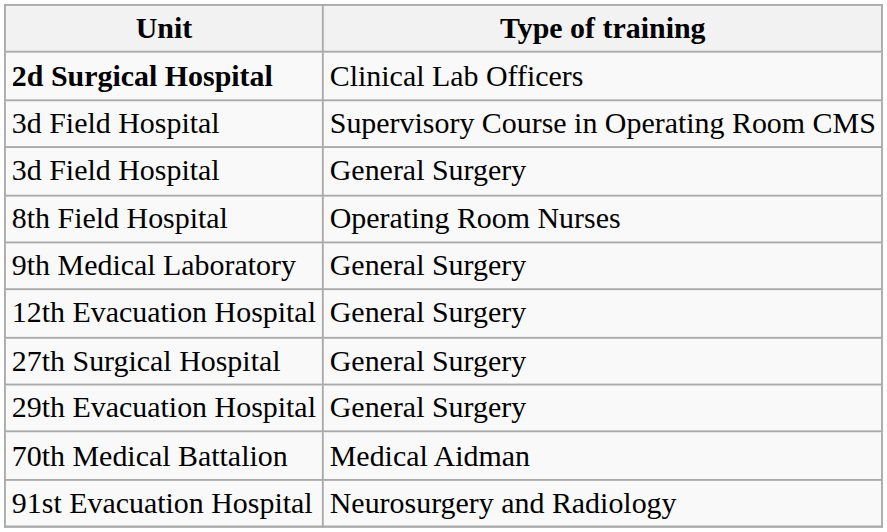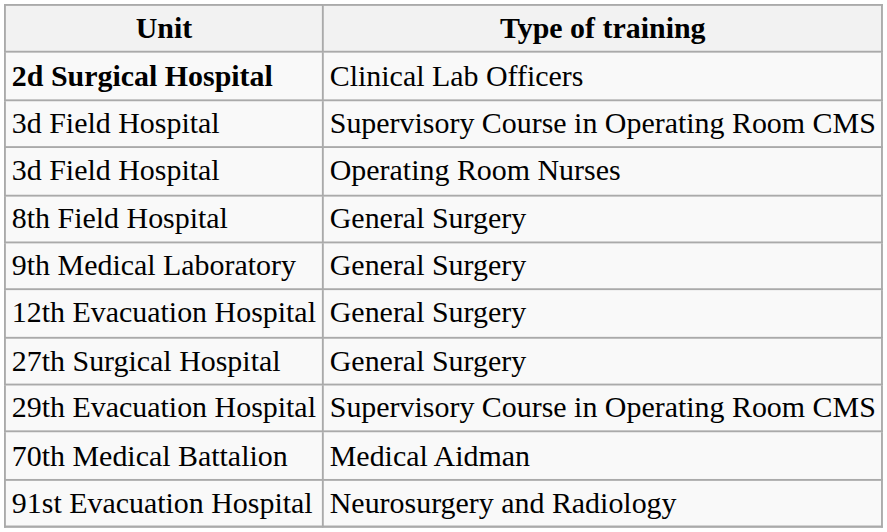(428, 170) General Surgery -> (475, 170) Operating Room Nurses
(475, 218) Operating Room Nurses -> (428, 218) General Surgery
(428, 407) General Surgery -> (603, 407) Supervisory Course in Operating Room CMS
